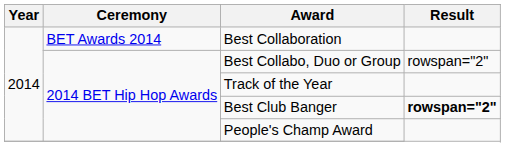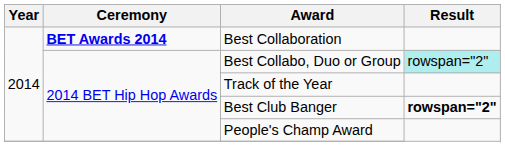(104, 38) normal -> (106, 38) bold
(448, 61) no background -> (448, 61) paleturquoise background
